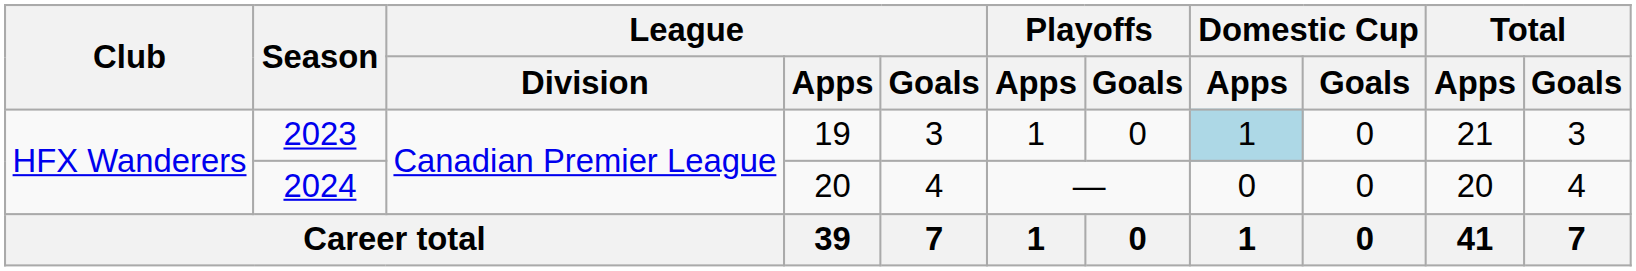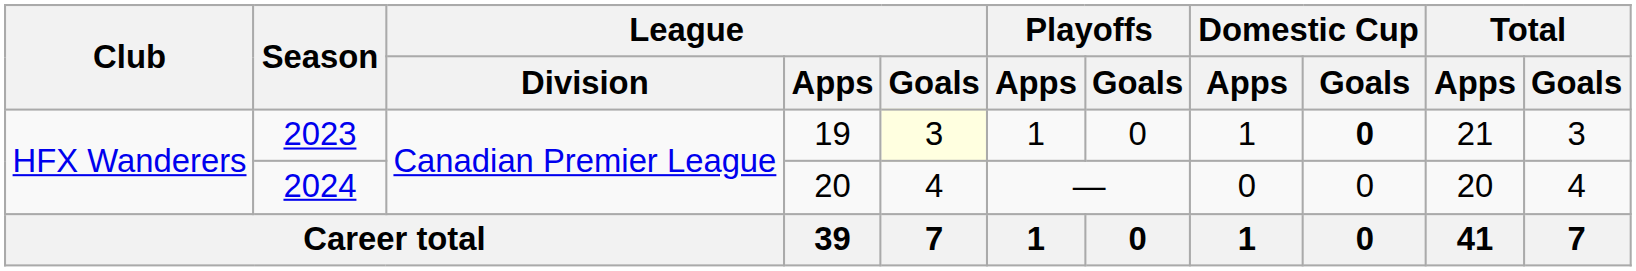(934, 134) no background -> (934, 134) lightyellow background
(1247, 134) lightblue background -> (1247, 134) no background
(1365, 134) normal -> (1365, 134) bold
